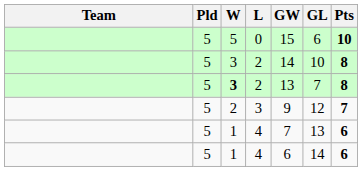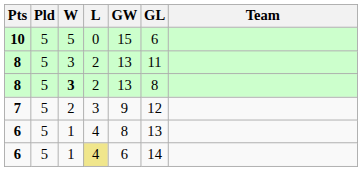columns swapped: (99, 16) <-> (344, 16)
(287, 62) 14 -> (124, 62) 13
(317, 62) 10 -> (155, 62) 11
(317, 85) 7 -> (155, 85) 8
(287, 131) 7 -> (124, 131) 8
(258, 154) no background -> (96, 154) khaki background
